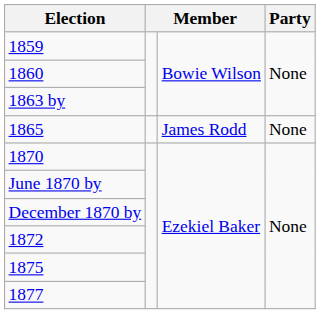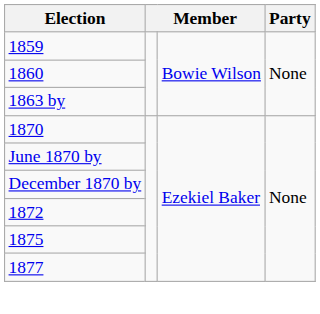- row: (26, 128)
